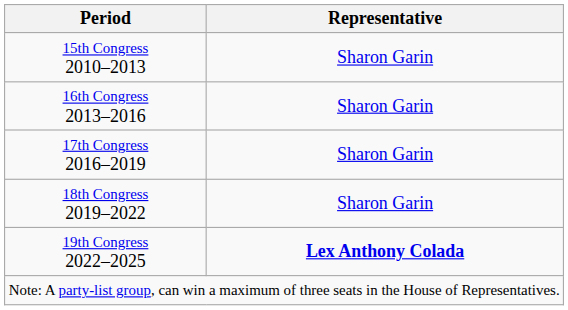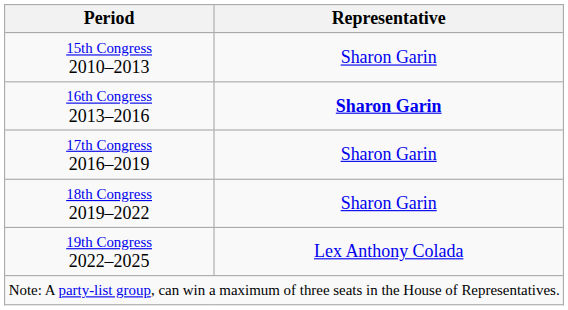(385, 105) normal -> (389, 105) bold
(385, 251) bold -> (389, 251) normal
